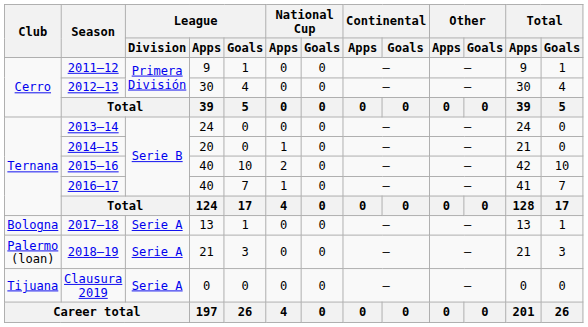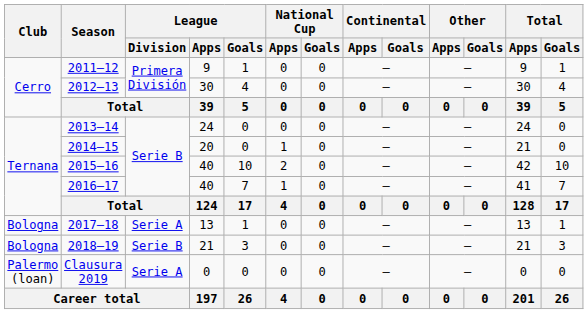(33, 252) Palermo (loan) -> (33, 245) Bologna
(157, 252) Serie A -> (157, 245) Serie B
(33, 286) Tijuana -> (33, 272) Palermo (loan)
